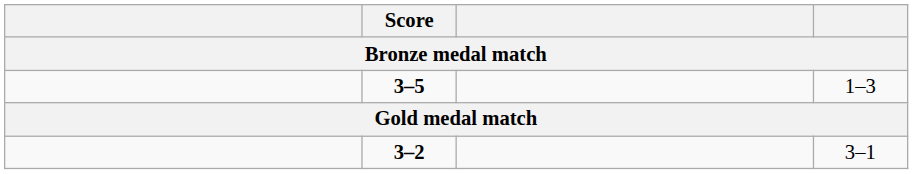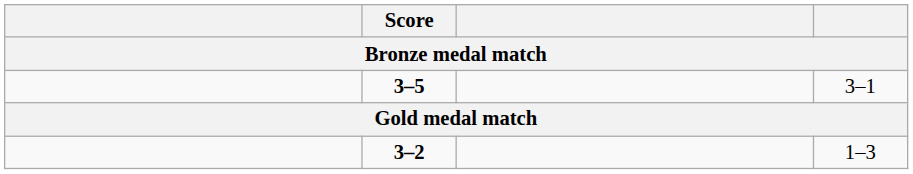(860, 86) 1–3 -> (860, 86) 3–1
(860, 151) 3–1 -> (860, 151) 1–3
